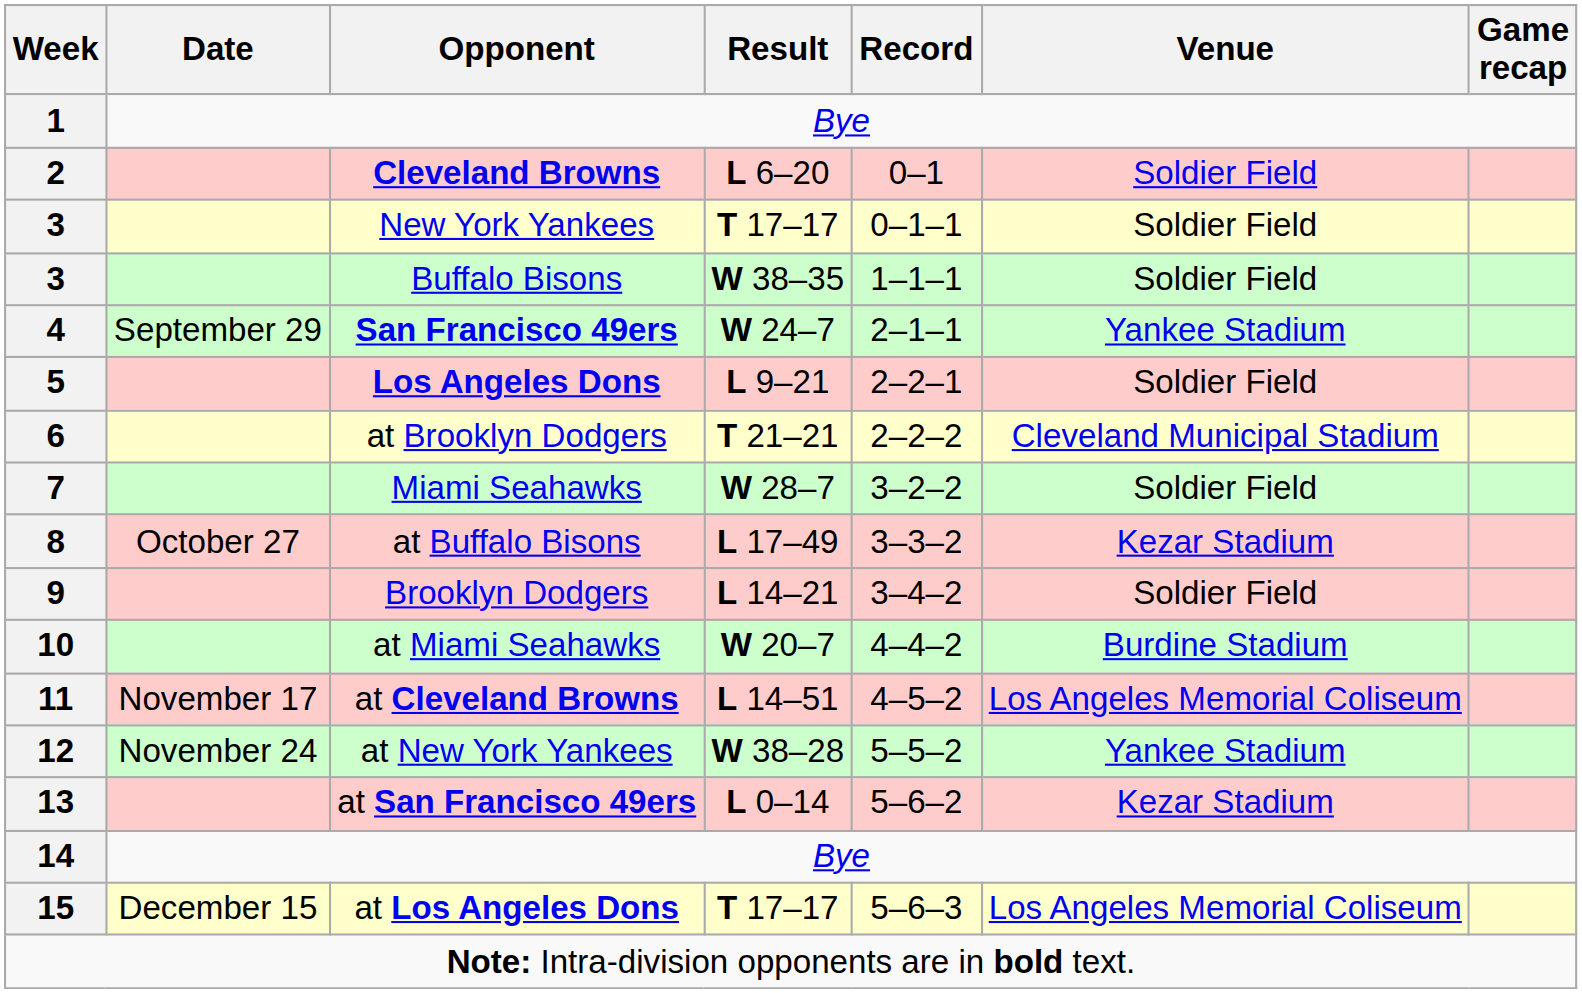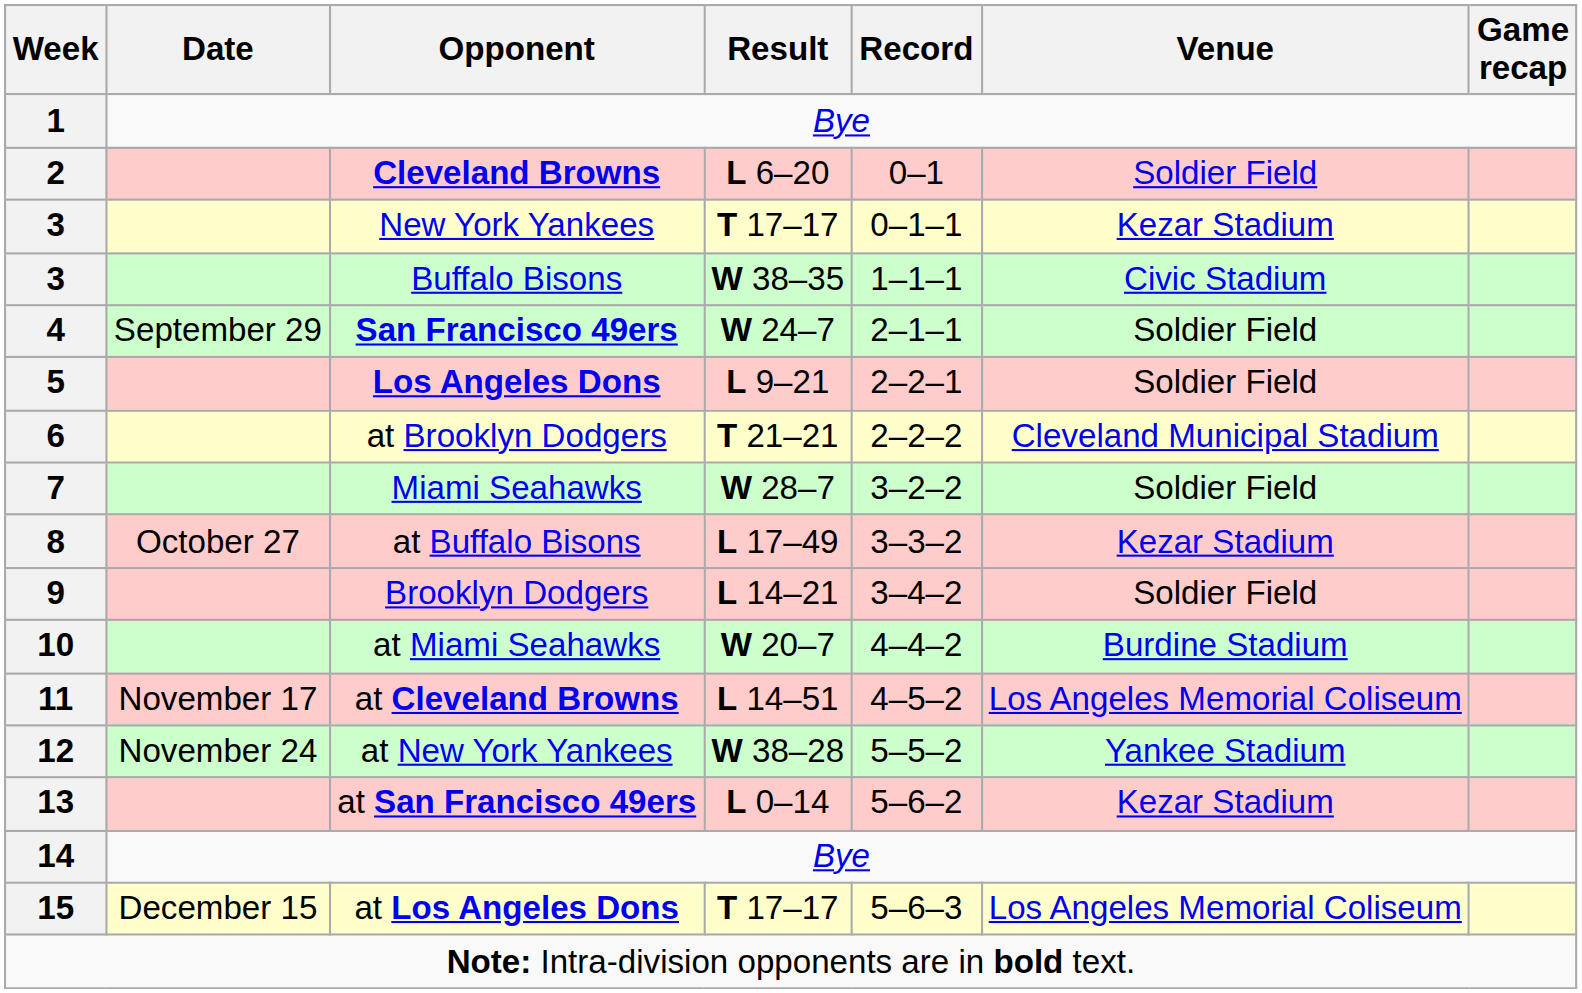(1225, 225) Soldier Field -> (1225, 225) Kezar Stadium
(1225, 278) Soldier Field -> (1225, 278) Civic Stadium
(1225, 330) Yankee Stadium -> (1225, 330) Soldier Field
